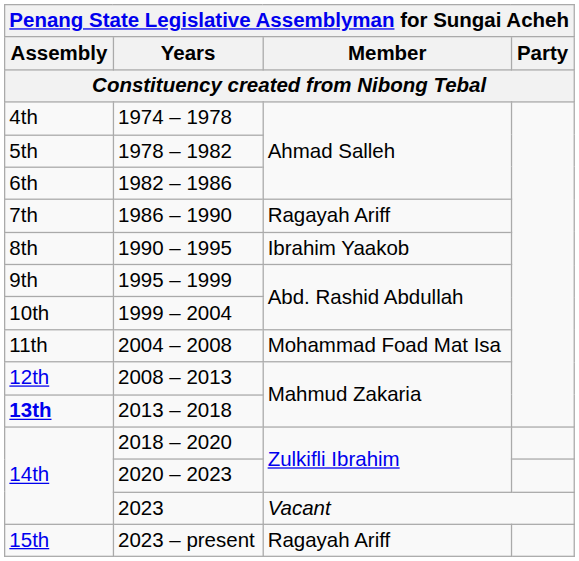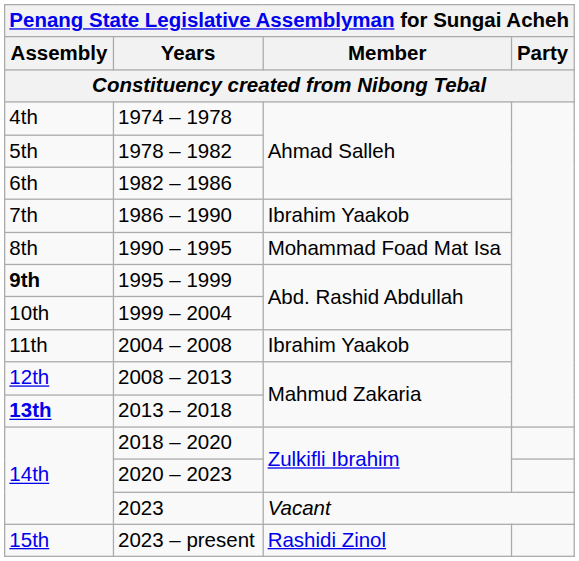(329, 215) Ragayah Ariff -> (338, 215) Ibrahim Yaakob
(338, 248) Ibrahim Yaakob -> (384, 248) Mohammad Foad Mat Isa
(24, 280) normal -> (25, 280) bold
(384, 345) Mohammad Foad Mat Isa -> (338, 345) Ibrahim Yaakob
(329, 540) Ragayah Ariff -> (327, 540) Rashidi Zinol
